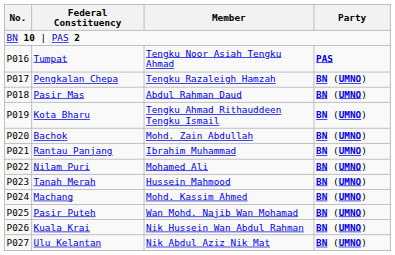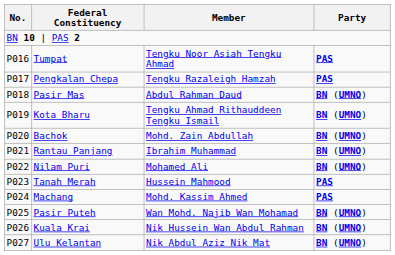(341, 79) BN (UMNO) -> (325, 79) PAS
(341, 182) BN (UMNO) -> (325, 182) PAS
(341, 197) BN (UMNO) -> (325, 197) PAS
